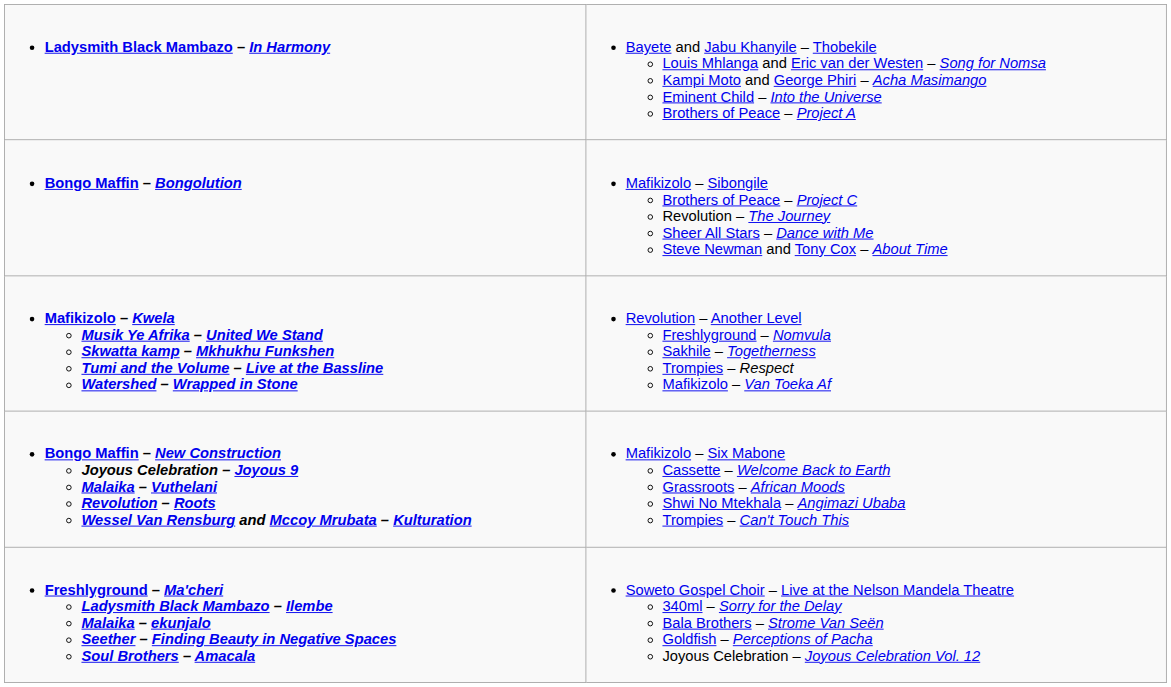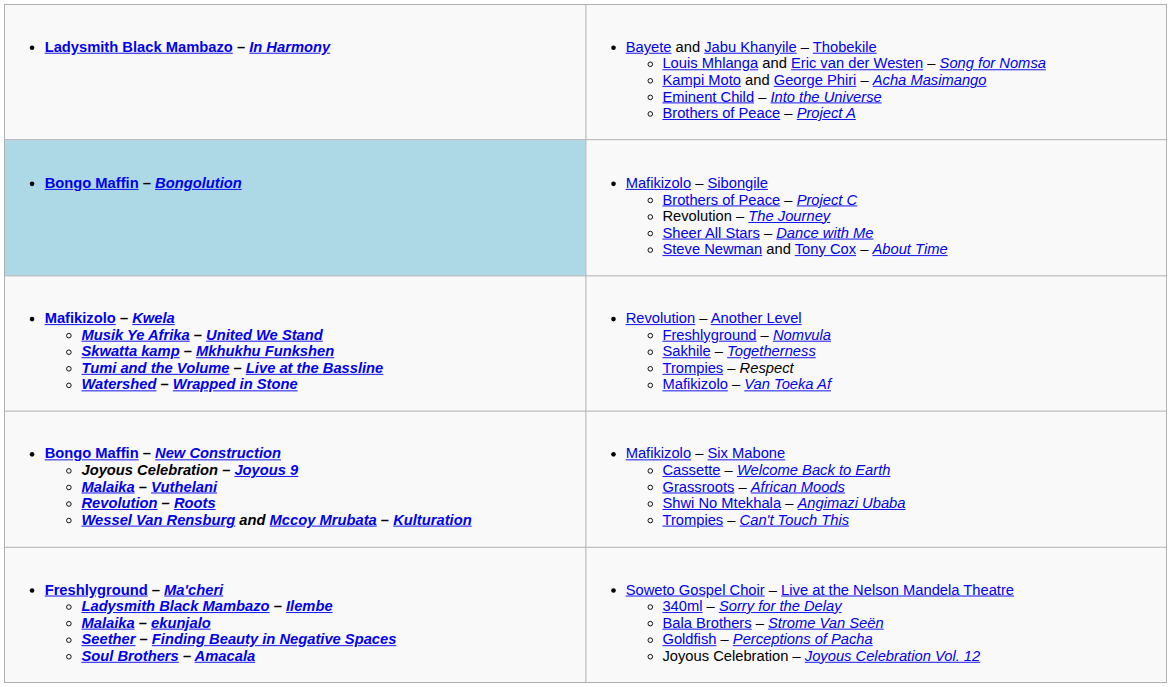(295, 183) no background -> (295, 183) lightblue background
